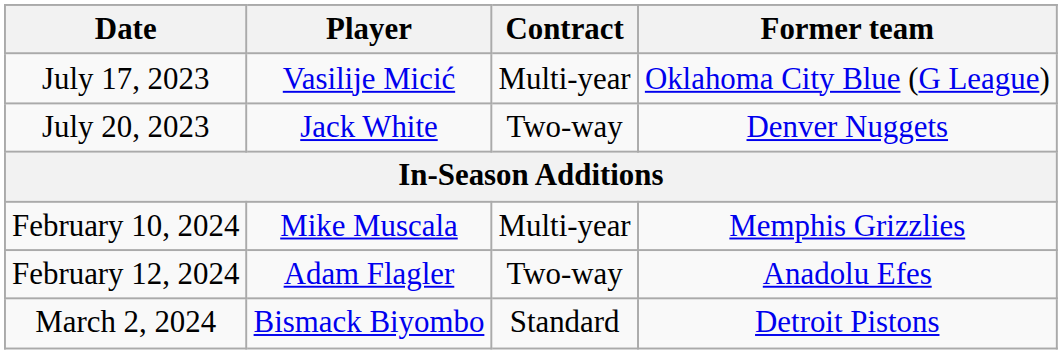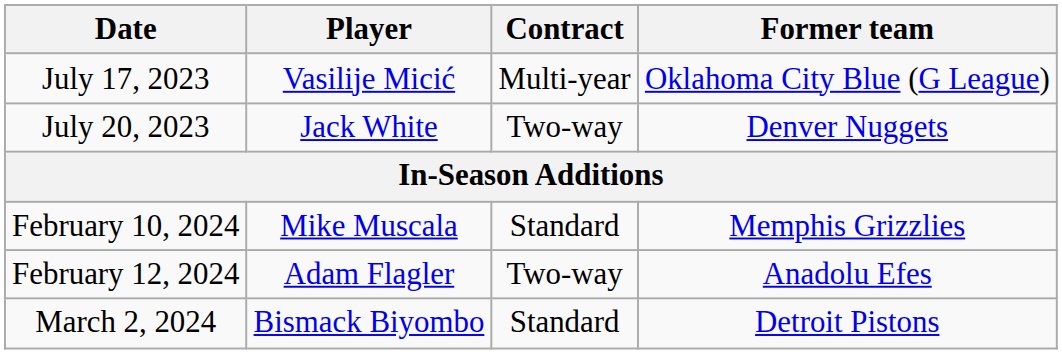(565, 224) Multi-year -> (565, 224) Standard
